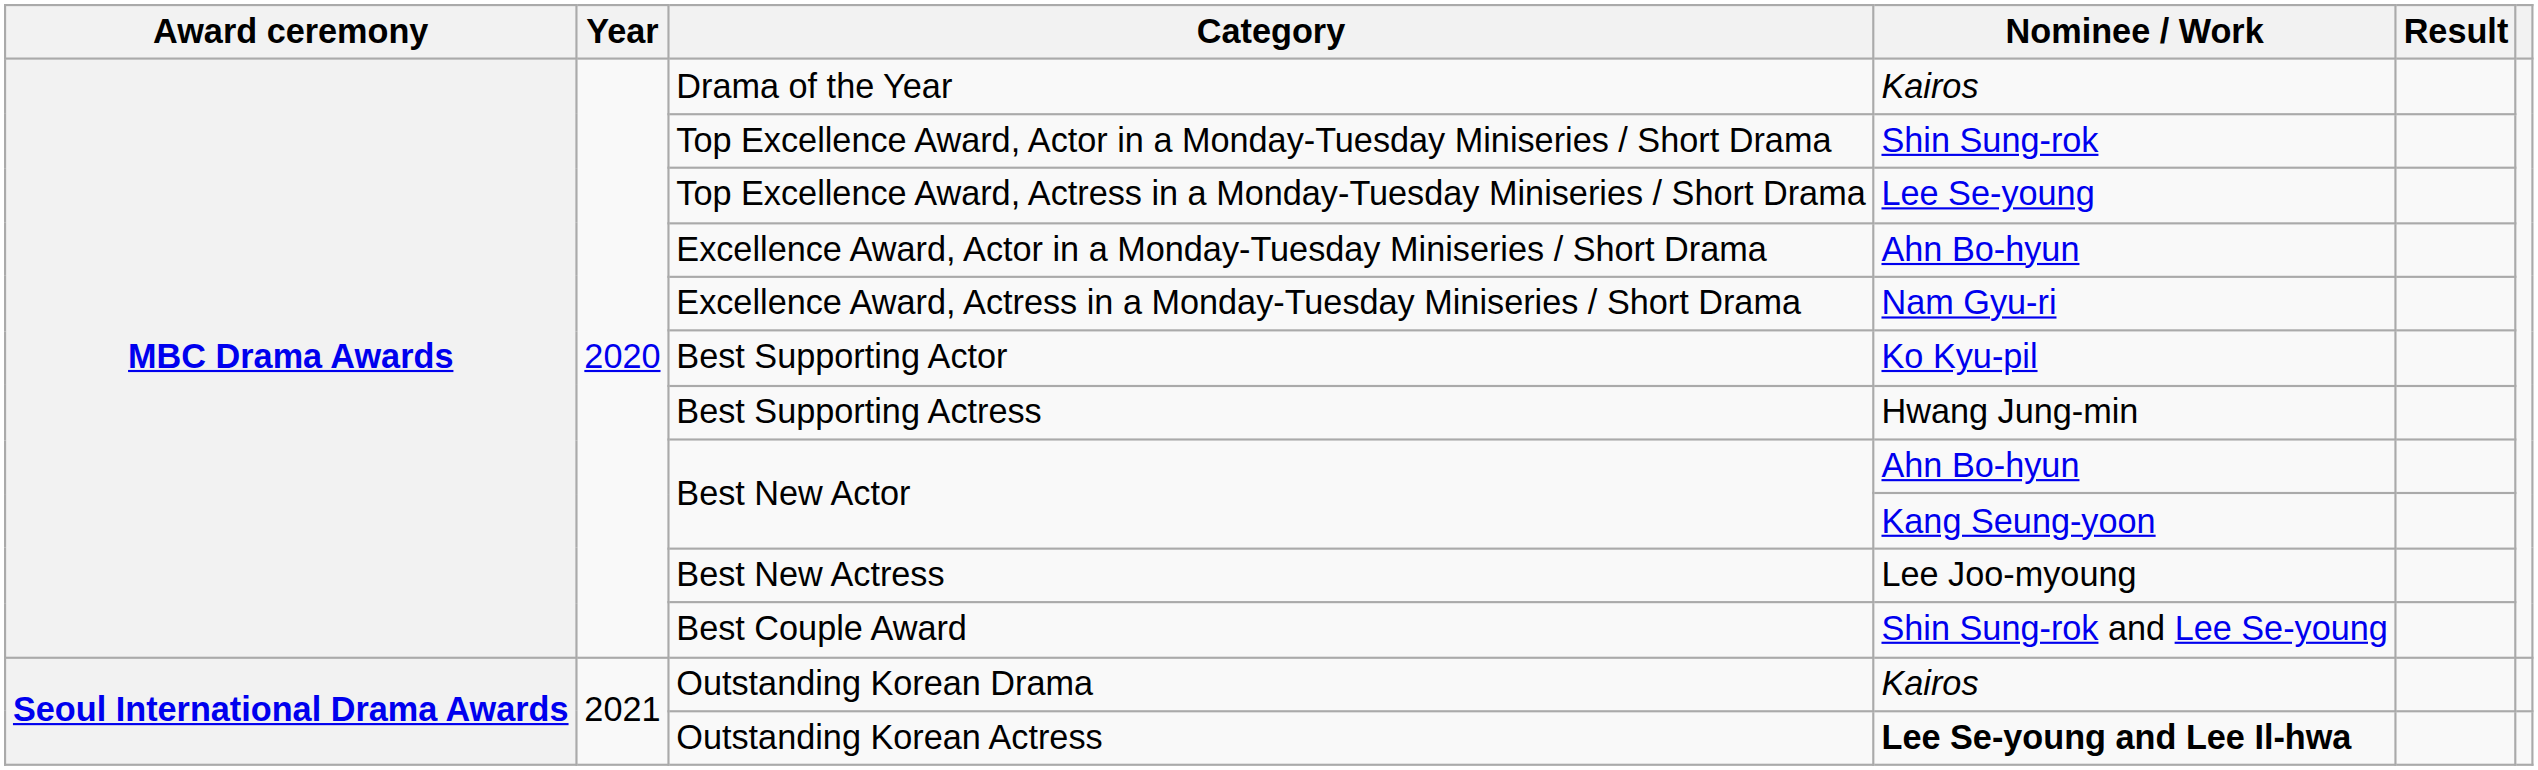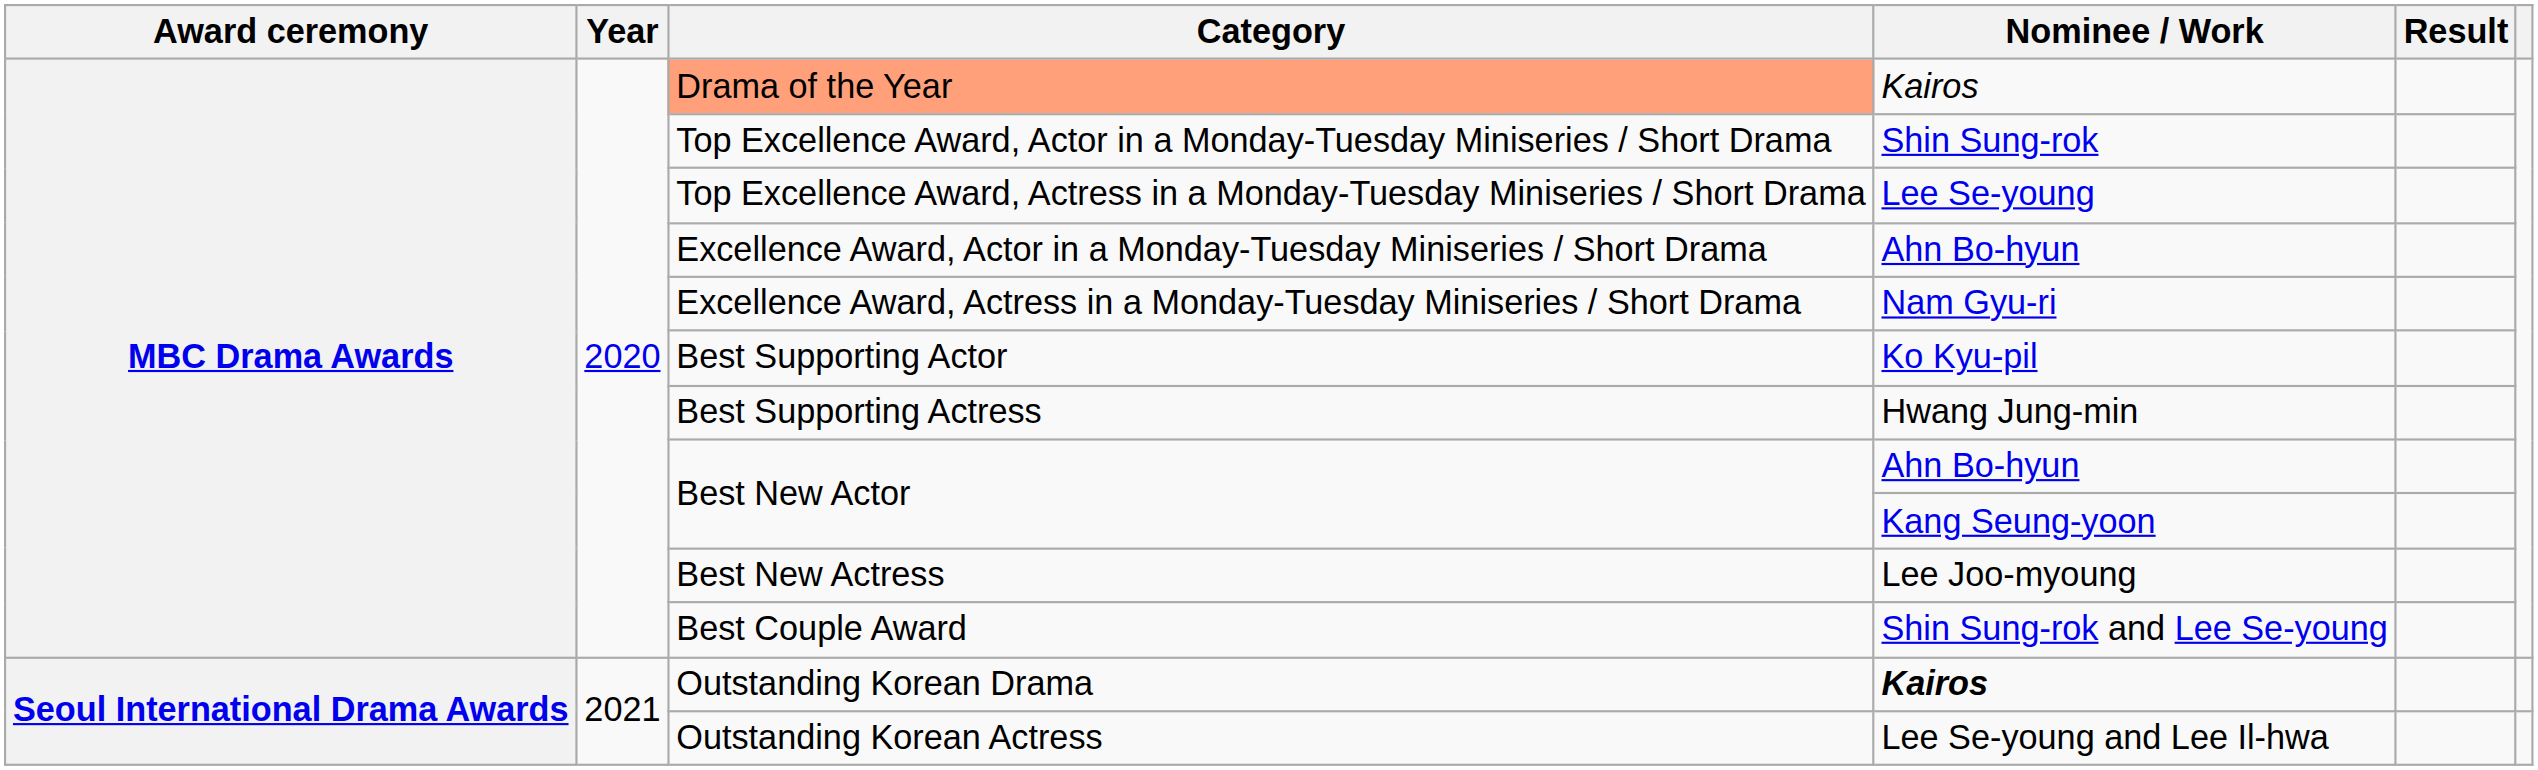(814, 85) no background -> (814, 85) lightsalmon background
(1930, 683) normal -> (1935, 683) bold
(2116, 737) bold -> (2105, 737) normal
